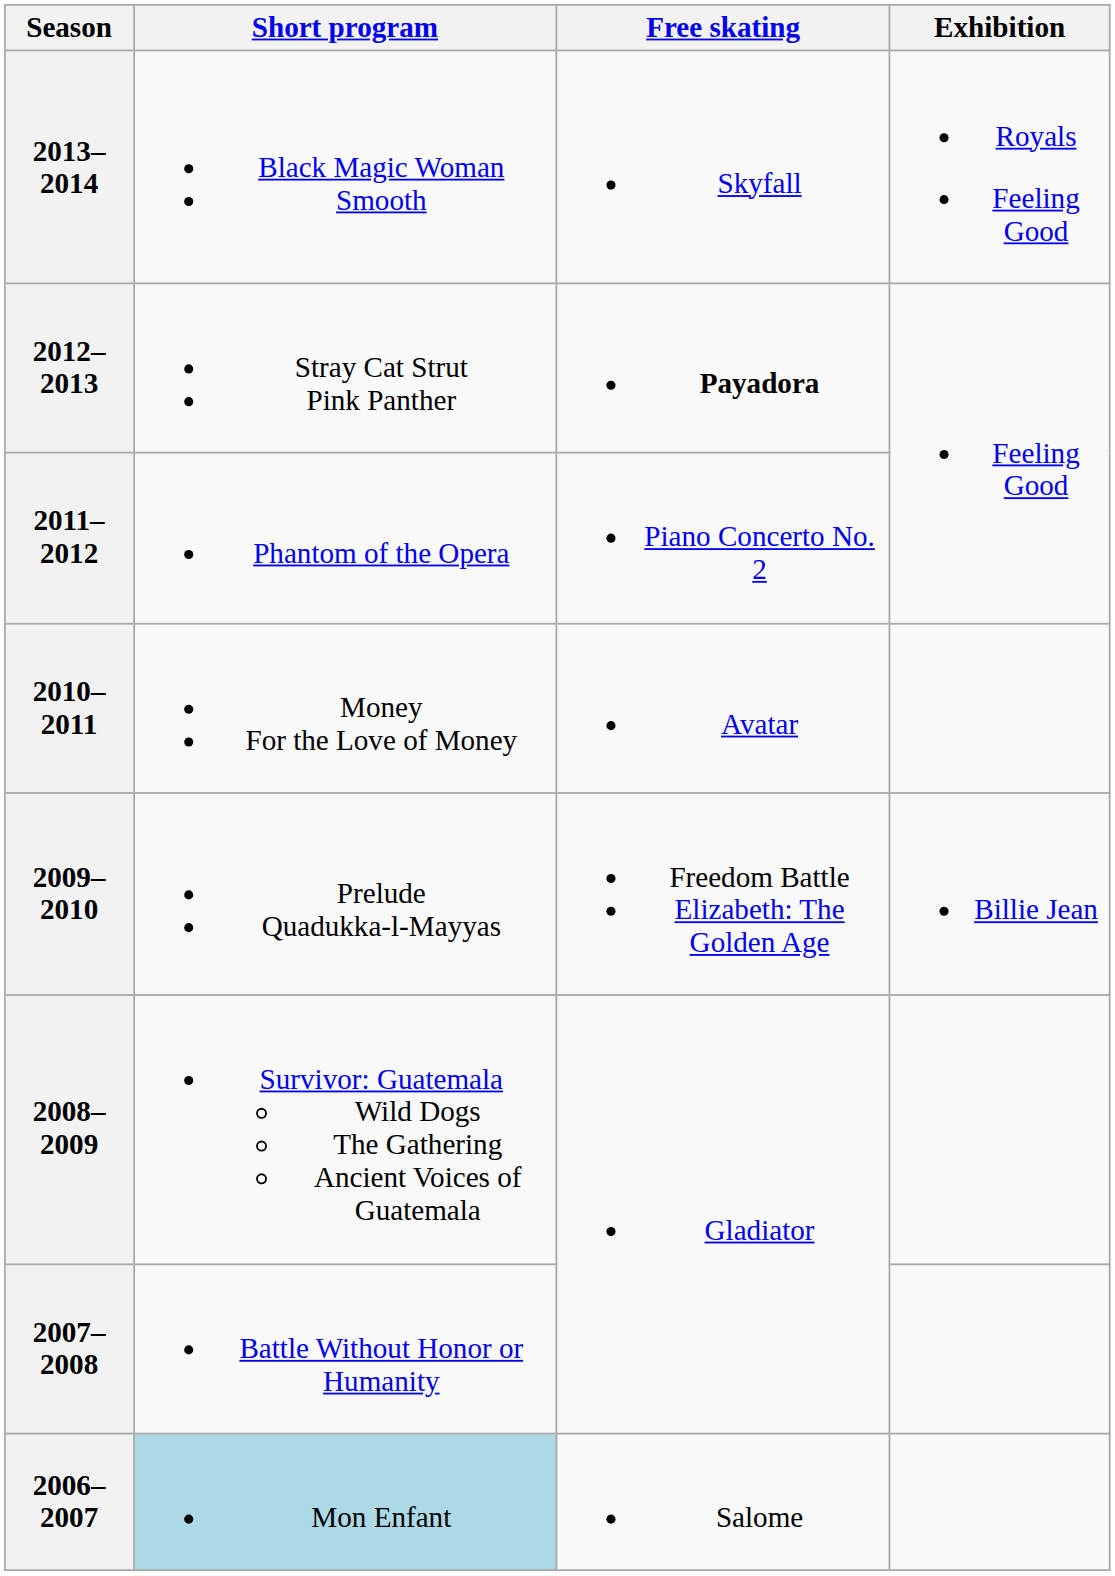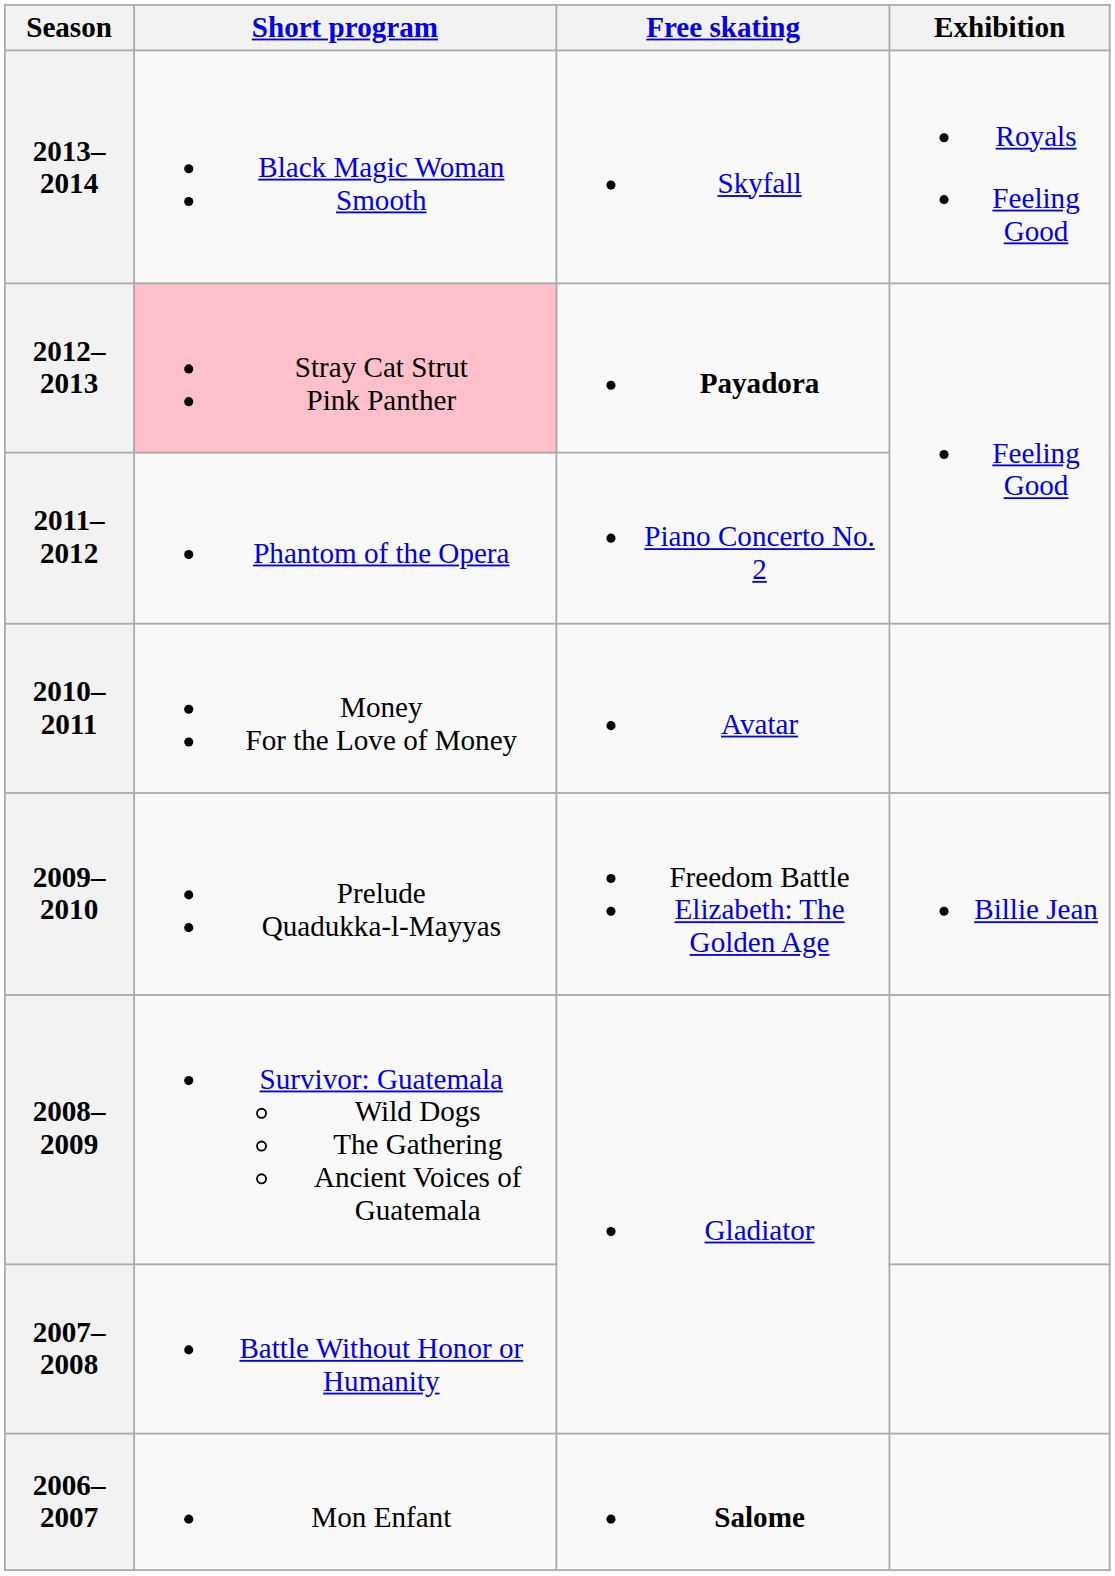(345, 384) no background -> (345, 384) pink background
(345, 1519) lightblue background -> (345, 1519) no background
(723, 1519) normal -> (723, 1519) bold
